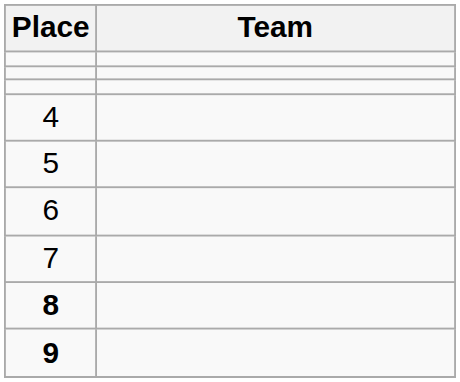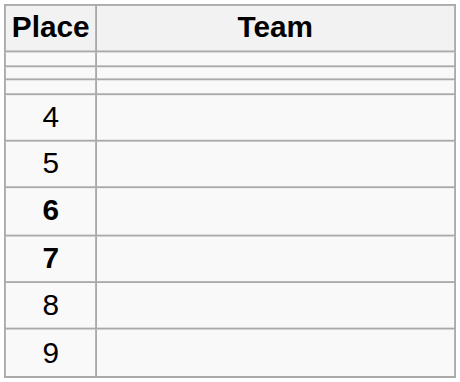(51, 210) normal -> (51, 210) bold
(51, 258) normal -> (51, 258) bold
(51, 305) bold -> (51, 305) normal
(51, 352) bold -> (51, 352) normal
